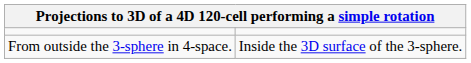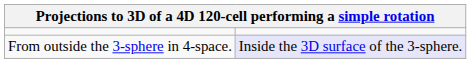(351, 46) no background -> (351, 46) lavender background
